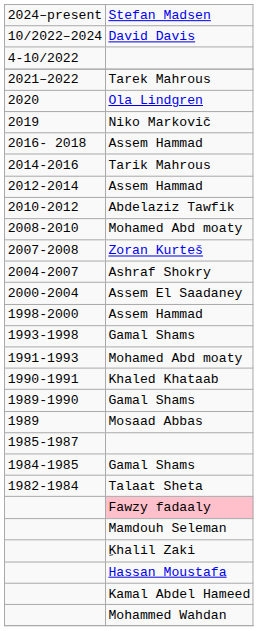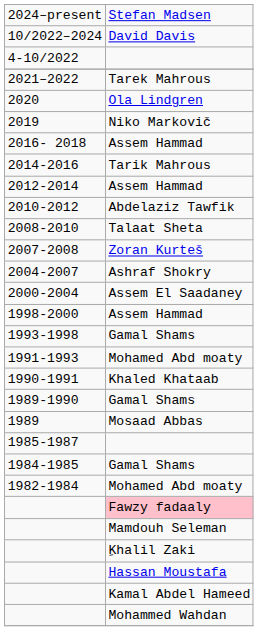(175, 229) Mohamed Abd moaty -> (156, 229) Talaat Sheta
(156, 486) Talaat Sheta -> (175, 486) Mohamed Abd moaty
